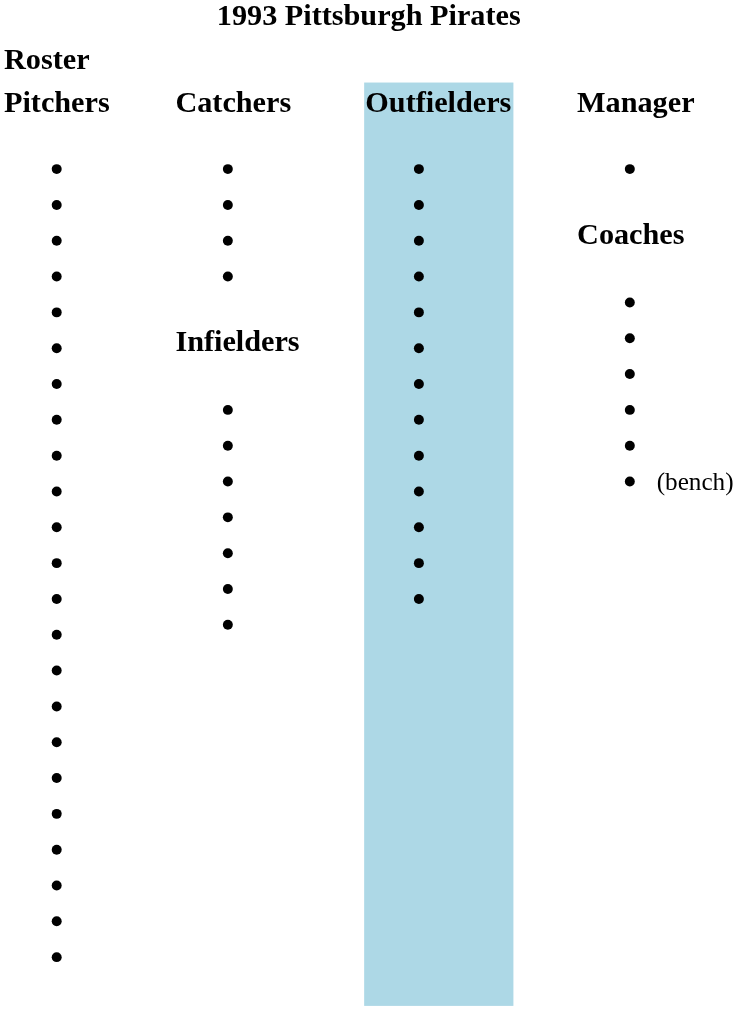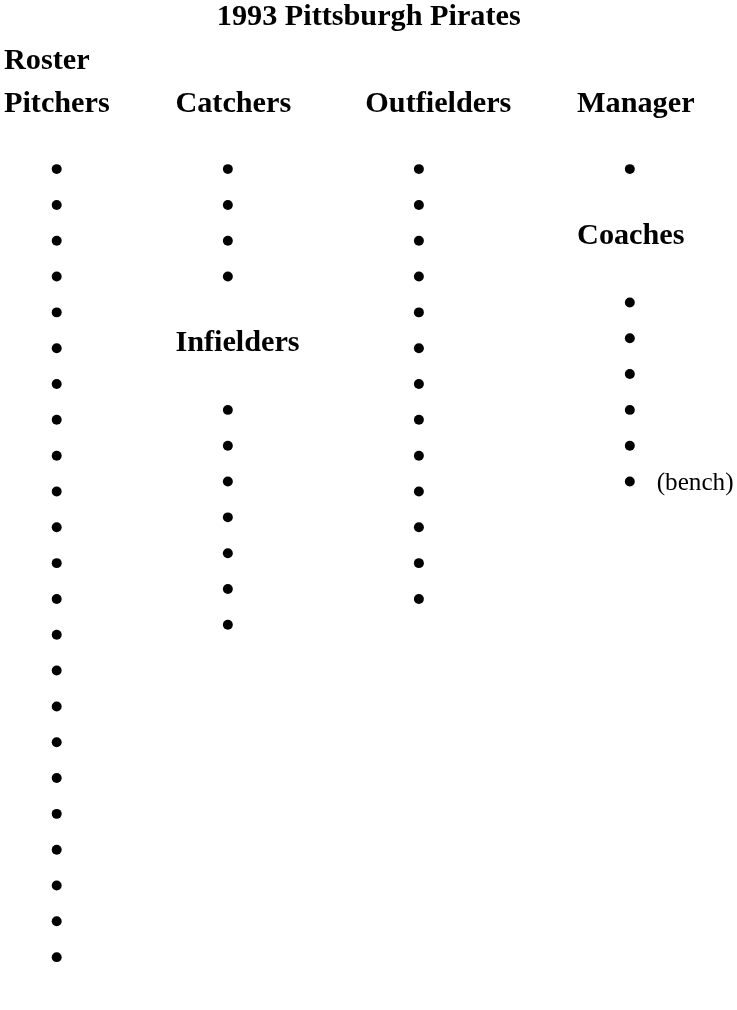(438, 350) lightblue background -> (438, 350) no background
